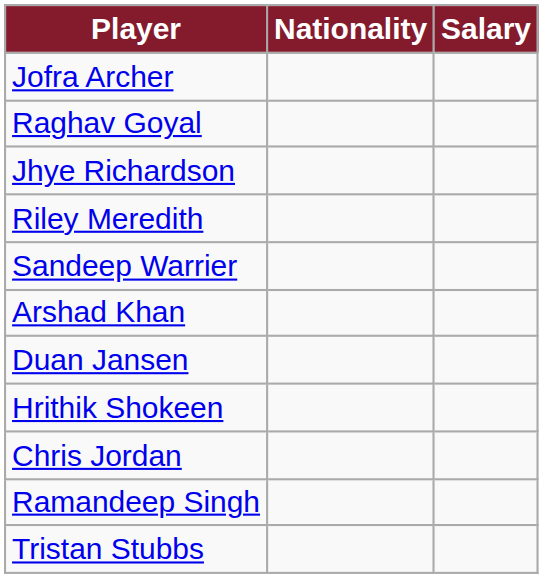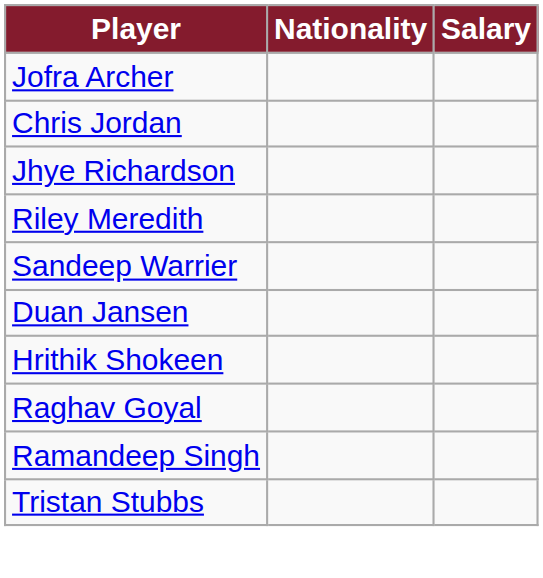rows swapped: (97, 455) <-> (107, 124)
- row: (99, 313)
